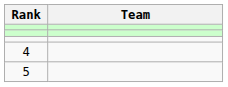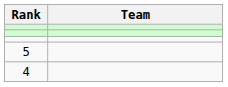(26, 52) 4 -> (26, 52) 5
(26, 72) 5 -> (26, 72) 4
